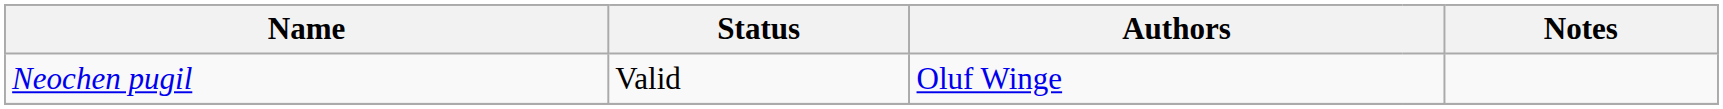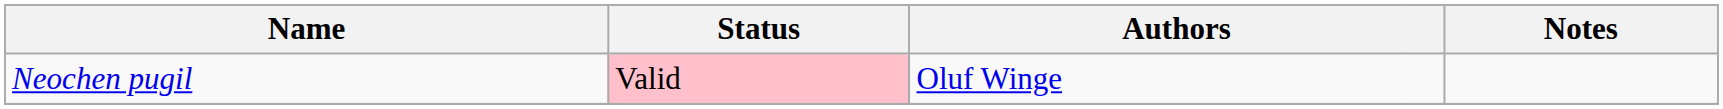(648, 78) no background -> (648, 78) pink background
